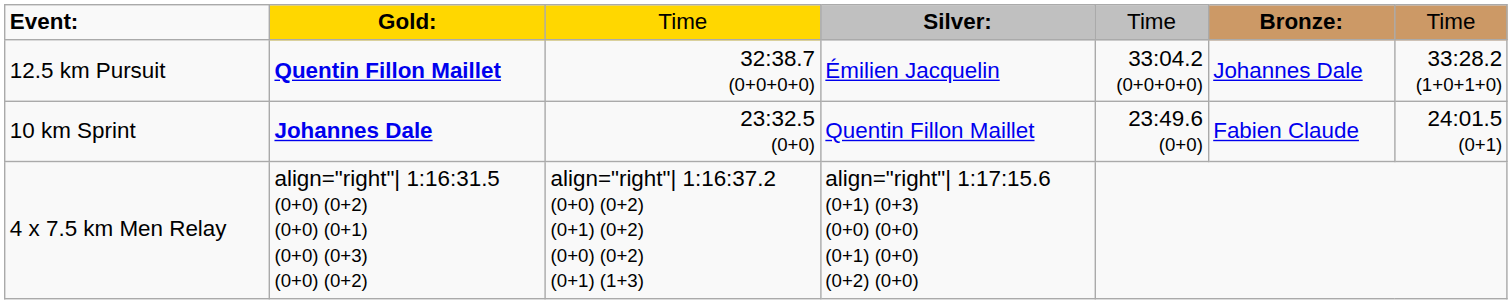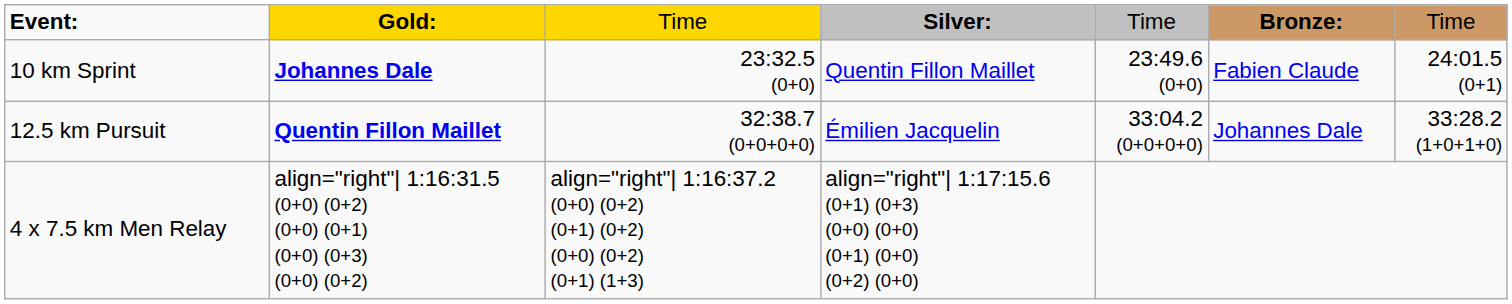rows swapped: (73, 131) <-> (88, 70)
